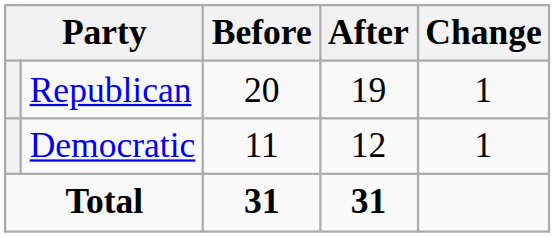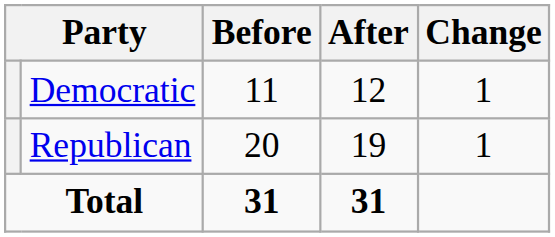rows swapped: (111, 88) <-> (113, 145)
